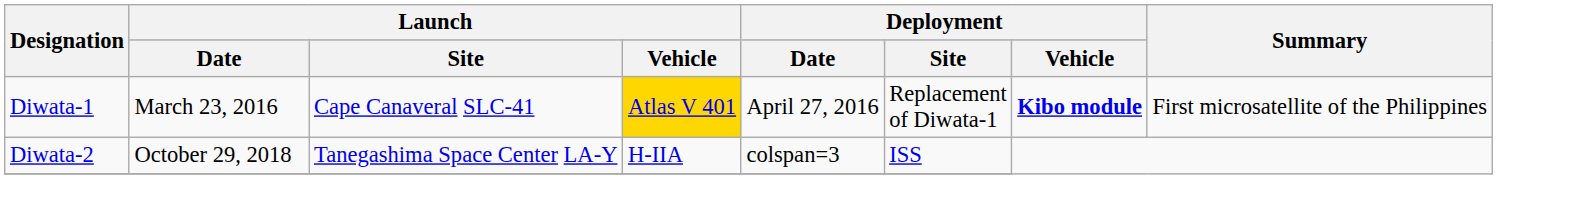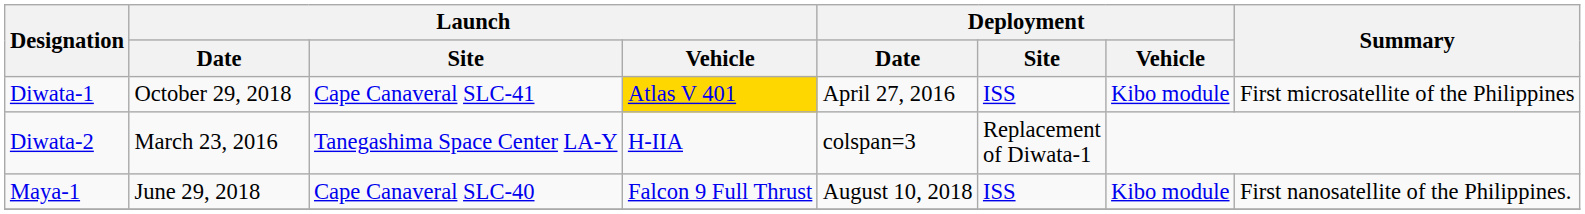(206, 106) March 23, 2016 -> (213, 93) October 29, 2018
(948, 106) Replacement of Diwata-1 -> (999, 93) ISS
(1080, 106) bold -> (1170, 93) normal
(213, 155) October 29, 2018 -> (206, 142) March 23, 2016
(905, 155) ISS -> (1042, 142) Replacement of Diwata-1
+ row: (45, 190)
